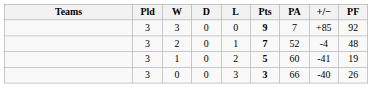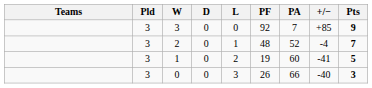columns swapped: (353, 12) <-> (265, 12)
